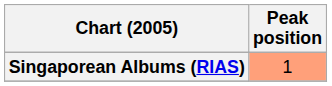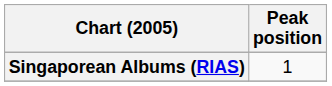(288, 66) lightsalmon background -> (288, 66) no background
